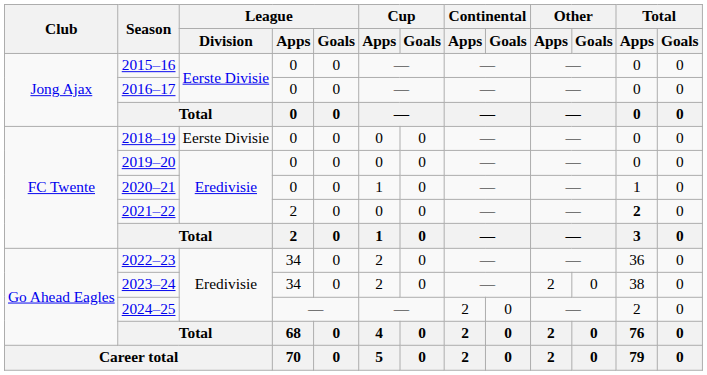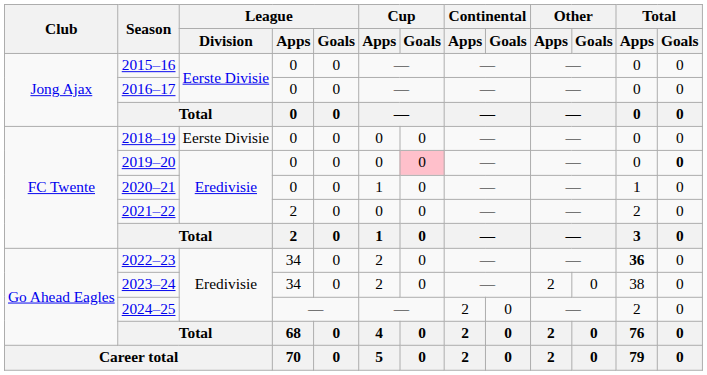(422, 162) no background -> (422, 162) pink background
(680, 162) normal -> (680, 162) bold
(637, 211) bold -> (637, 211) normal
(637, 260) normal -> (637, 260) bold
